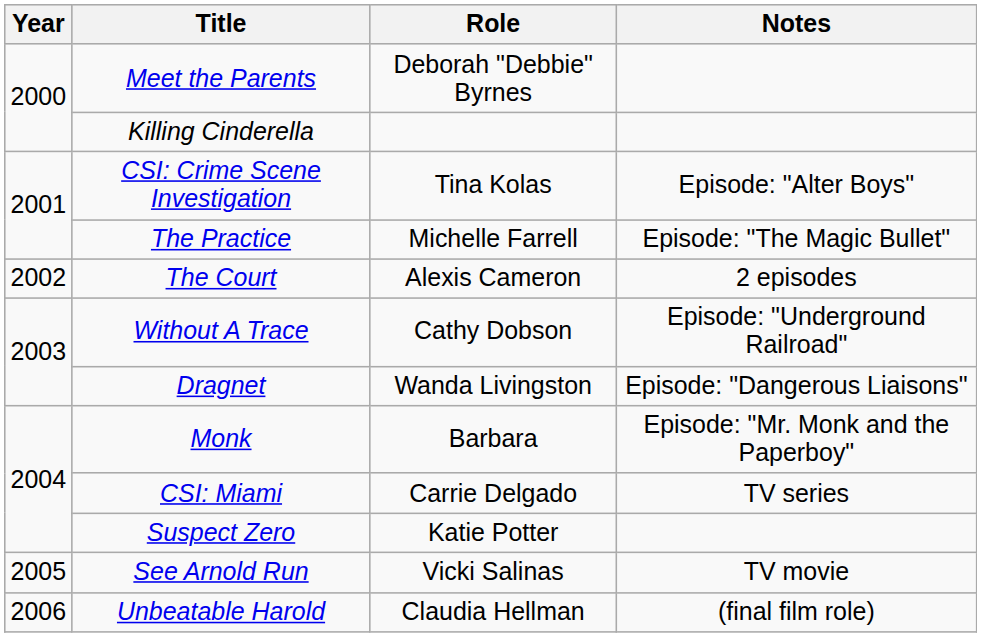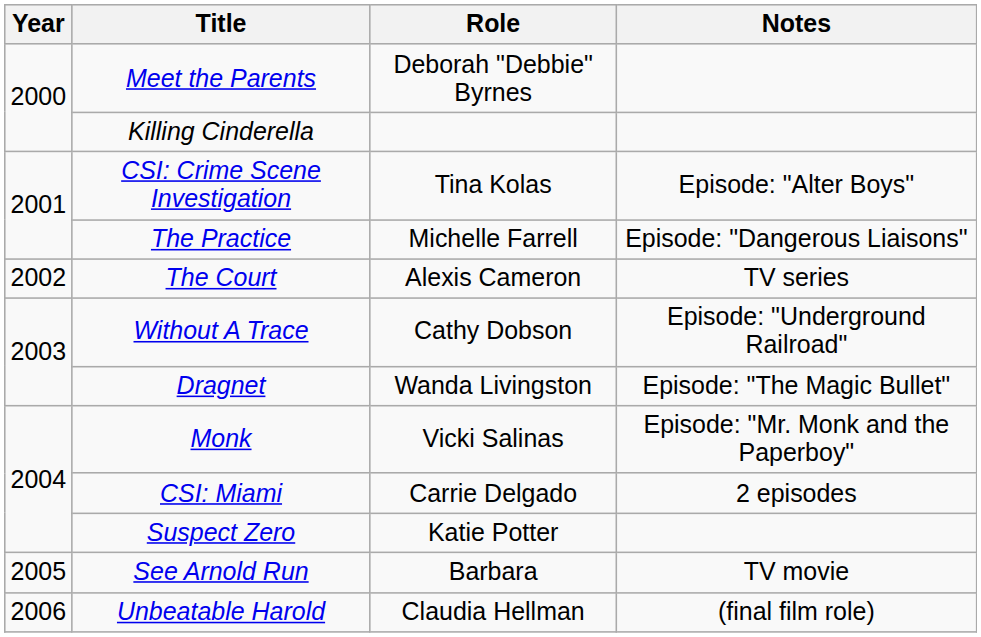(796, 238) Episode: "The Magic Bullet" -> (796, 238) Episode: "Dangerous Liaisons"
(796, 278) 2 episodes -> (796, 278) TV series
(796, 385) Episode: "Dangerous Liaisons" -> (796, 385) Episode: "The Magic Bullet"
(493, 439) Barbara -> (493, 439) Vicki Salinas
(796, 492) TV series -> (796, 492) 2 episodes
(493, 572) Vicki Salinas -> (493, 572) Barbara
